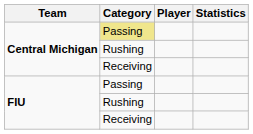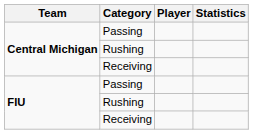(123, 31) khaki background -> (123, 31) no background
